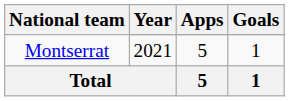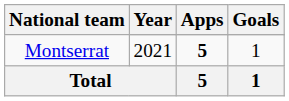(202, 50) normal -> (202, 50) bold
